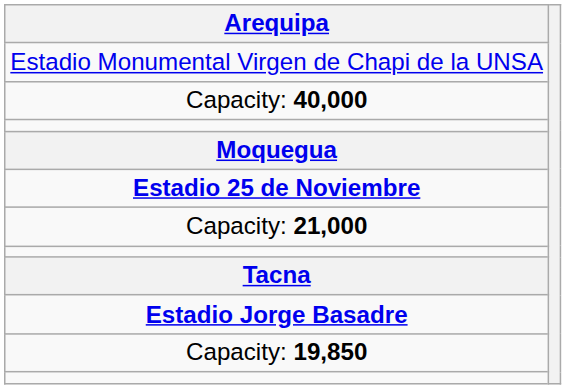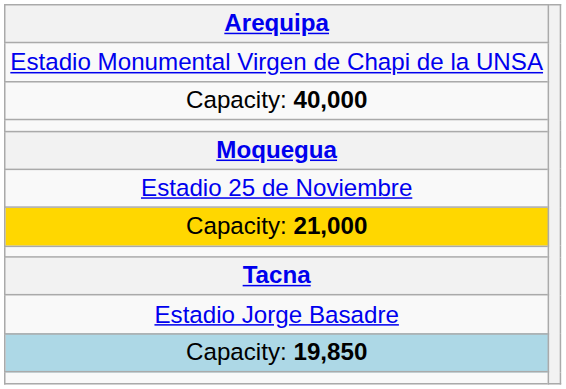(277, 188) bold -> (277, 188) normal
(277, 226) no background -> (277, 226) gold background
(277, 314) bold -> (277, 314) normal
(277, 352) no background -> (277, 352) lightblue background
